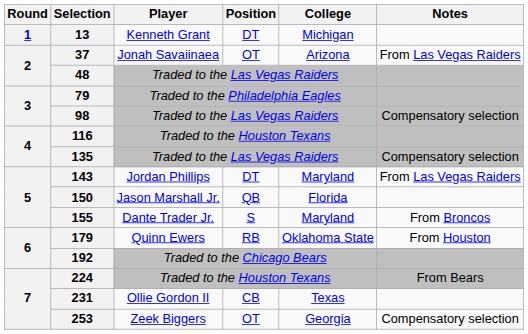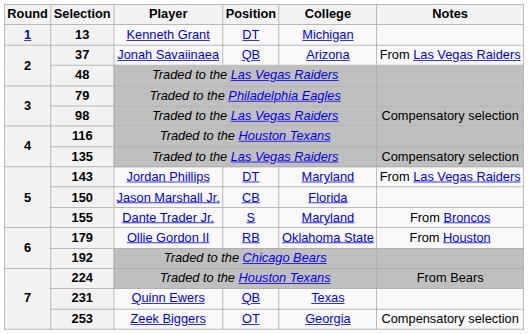(251, 55) OT -> (251, 55) QB
(251, 197) QB -> (251, 197) CB
(168, 237) Quinn Ewers -> (168, 237) Ollie Gordon II
(168, 298) Ollie Gordon II -> (168, 298) Quinn Ewers
(251, 298) CB -> (251, 298) QB
